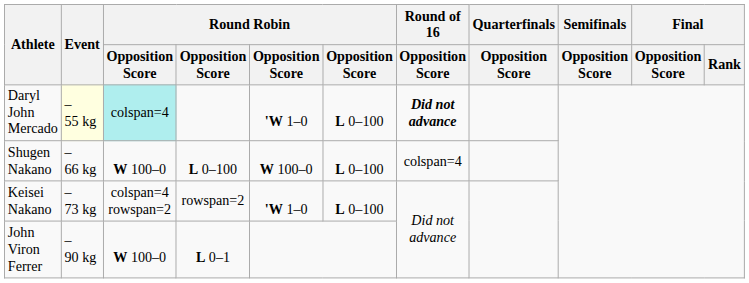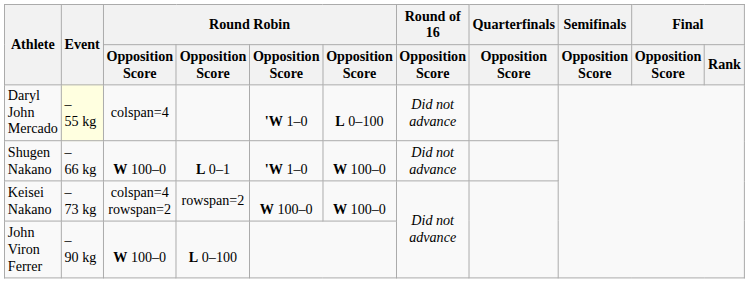(140, 113) paleturquoise background -> (140, 113) no background
(433, 113) bold -> (433, 113) normal
(213, 169) L 0–100 -> (213, 169) L 0–1
(286, 169) W 100–0 -> (286, 169) 'W 1–0
(359, 169) L 0–100 -> (359, 169) W 100–0
(433, 161) colspan=4 -> (433, 161) Did not advance
(286, 209) 'W 1–0 -> (286, 209) W 100–0
(359, 209) L 0–100 -> (359, 209) W 100–0
(213, 257) L 0–1 -> (213, 257) L 0–100
